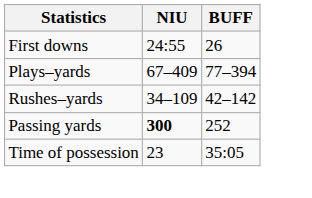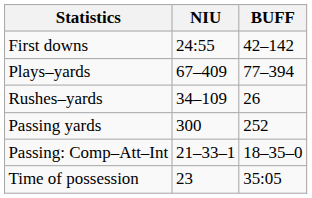(214, 44) 26 -> (269, 44) 42–142
(231, 98) 42–142 -> (252, 98) 26
(159, 125) bold -> (189, 125) normal
+ row: (88, 152)
